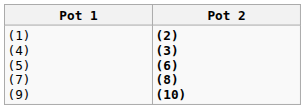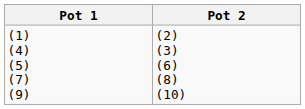(171, 65) bold -> (171, 65) normal
